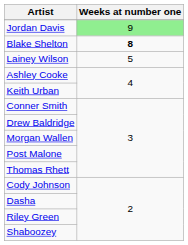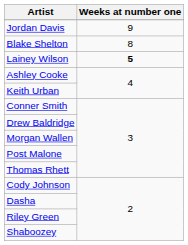(130, 28) lightgreen background -> (130, 28) no background
(130, 43) bold -> (130, 43) normal
(130, 59) normal -> (130, 59) bold
